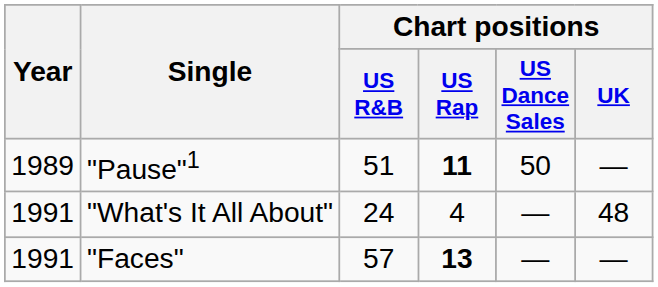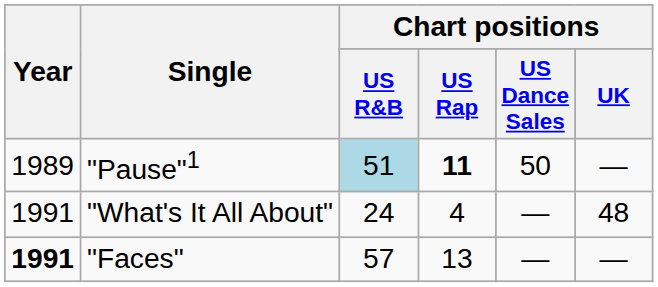(379, 165) no background -> (379, 165) lightblue background
(43, 258) normal -> (43, 258) bold
(457, 258) bold -> (457, 258) normal
